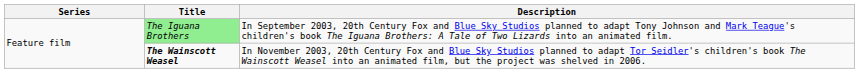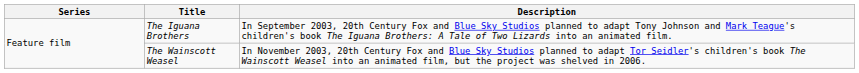(173, 31) lightgreen background -> (173, 31) no background
(181, 56) bold -> (181, 56) normal
